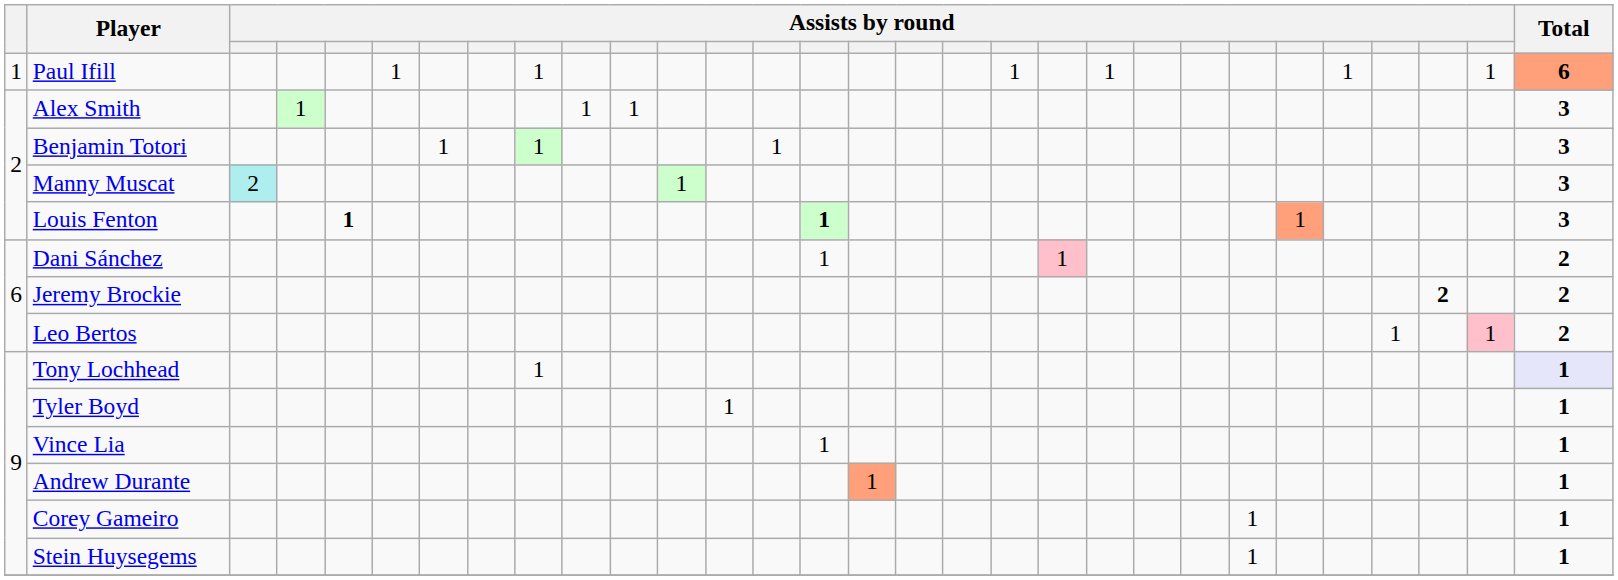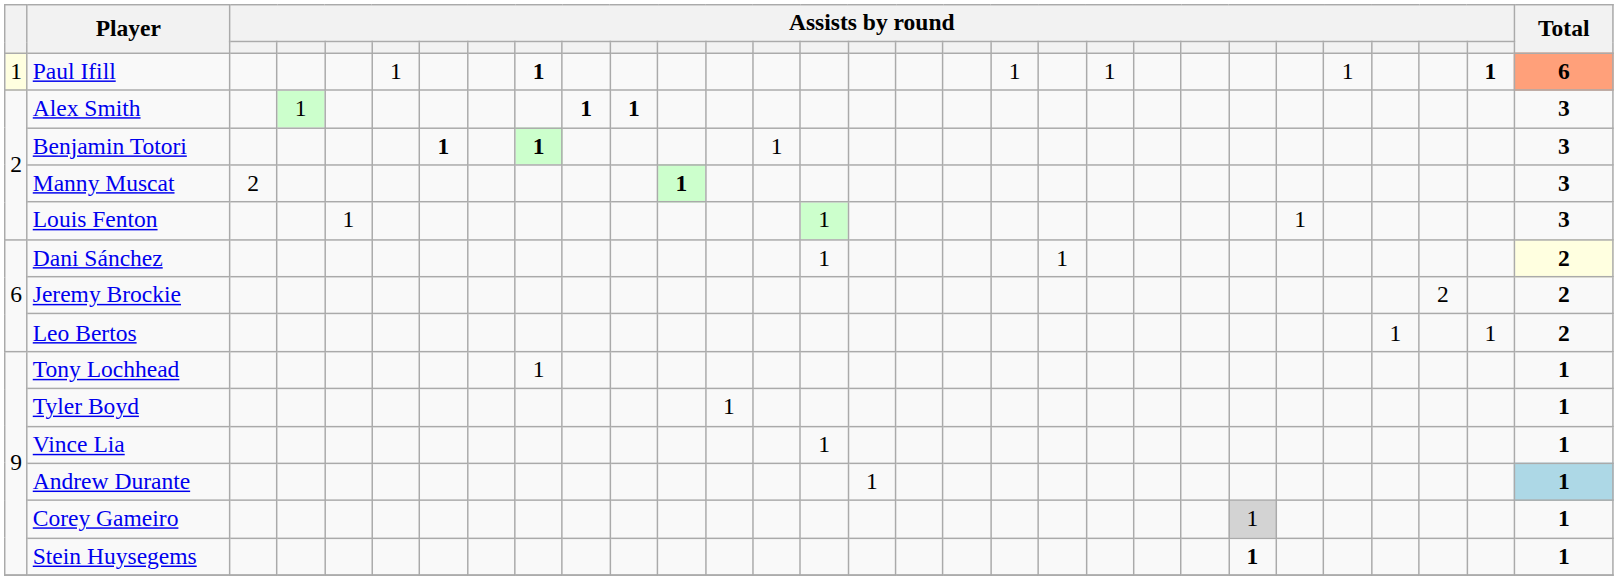(16, 71) no background -> (16, 71) lightyellow background
(539, 71) normal -> (539, 71) bold
(1490, 71) normal -> (1490, 71) bold
(586, 108) normal -> (586, 108) bold
(634, 108) normal -> (634, 108) bold
(443, 145) normal -> (443, 145) bold
(539, 145) normal -> (539, 145) bold
(253, 183) paleturquoise background -> (253, 183) no background
(681, 183) normal -> (681, 183) bold
(348, 220) bold -> (348, 220) normal
(824, 220) bold -> (824, 220) normal
(1300, 220) lightsalmon background -> (1300, 220) no background
(1062, 257) pink background -> (1062, 257) no background
(1564, 257) no background -> (1564, 257) lightyellow background
(1443, 295) bold -> (1443, 295) normal
(1490, 332) pink background -> (1490, 332) no background
(1564, 369) lavender background -> (1564, 369) no background
(872, 481) lightsalmon background -> (872, 481) no background
(1564, 481) no background -> (1564, 481) lightblue background
(1252, 518) no background -> (1252, 518) lightgrey background
(1252, 556) normal -> (1252, 556) bold
